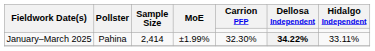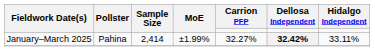(241, 39) 32.30% -> (241, 39) 32.27%
(293, 39) 34.22% -> (293, 39) 32.42%
